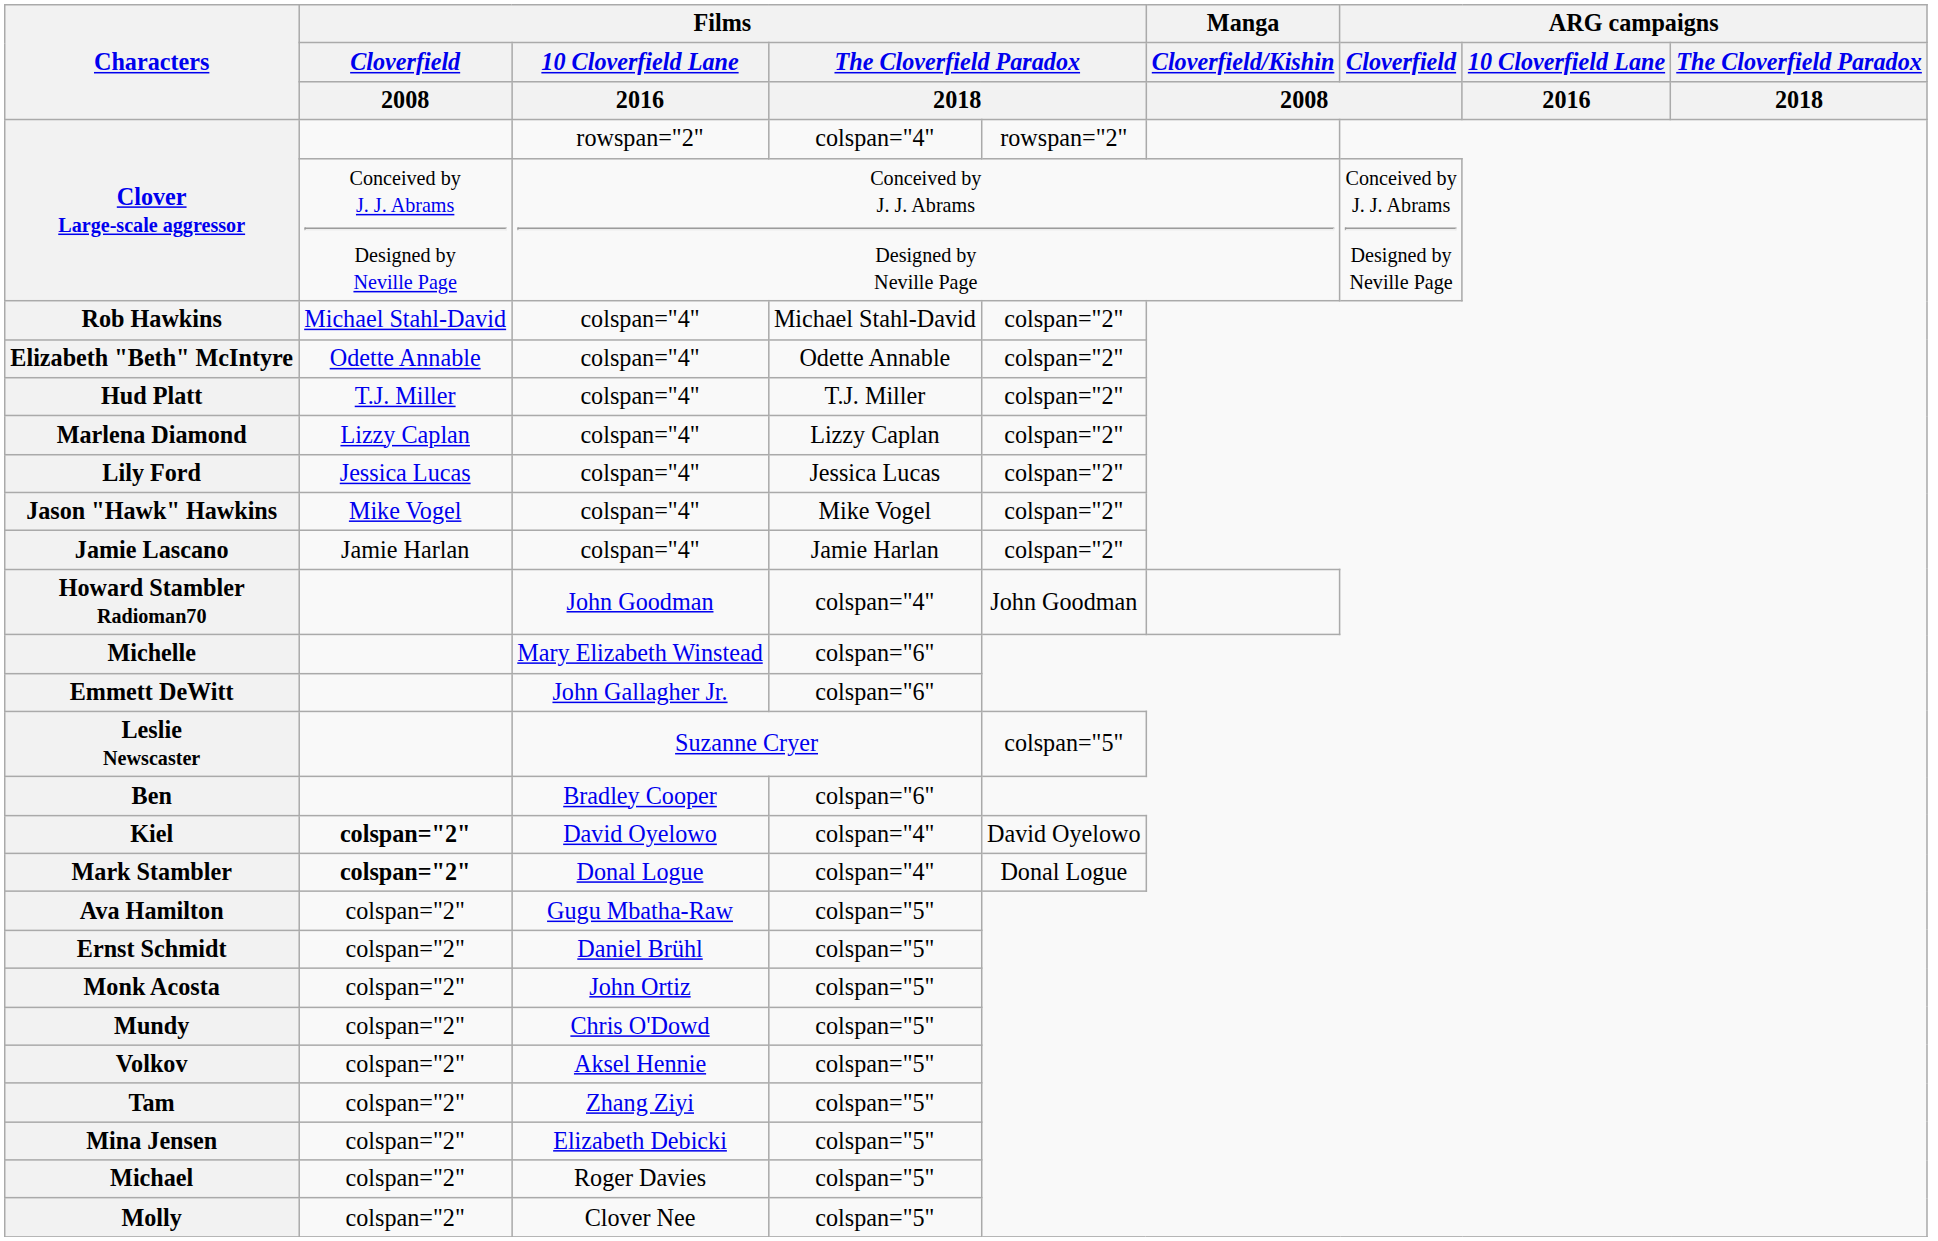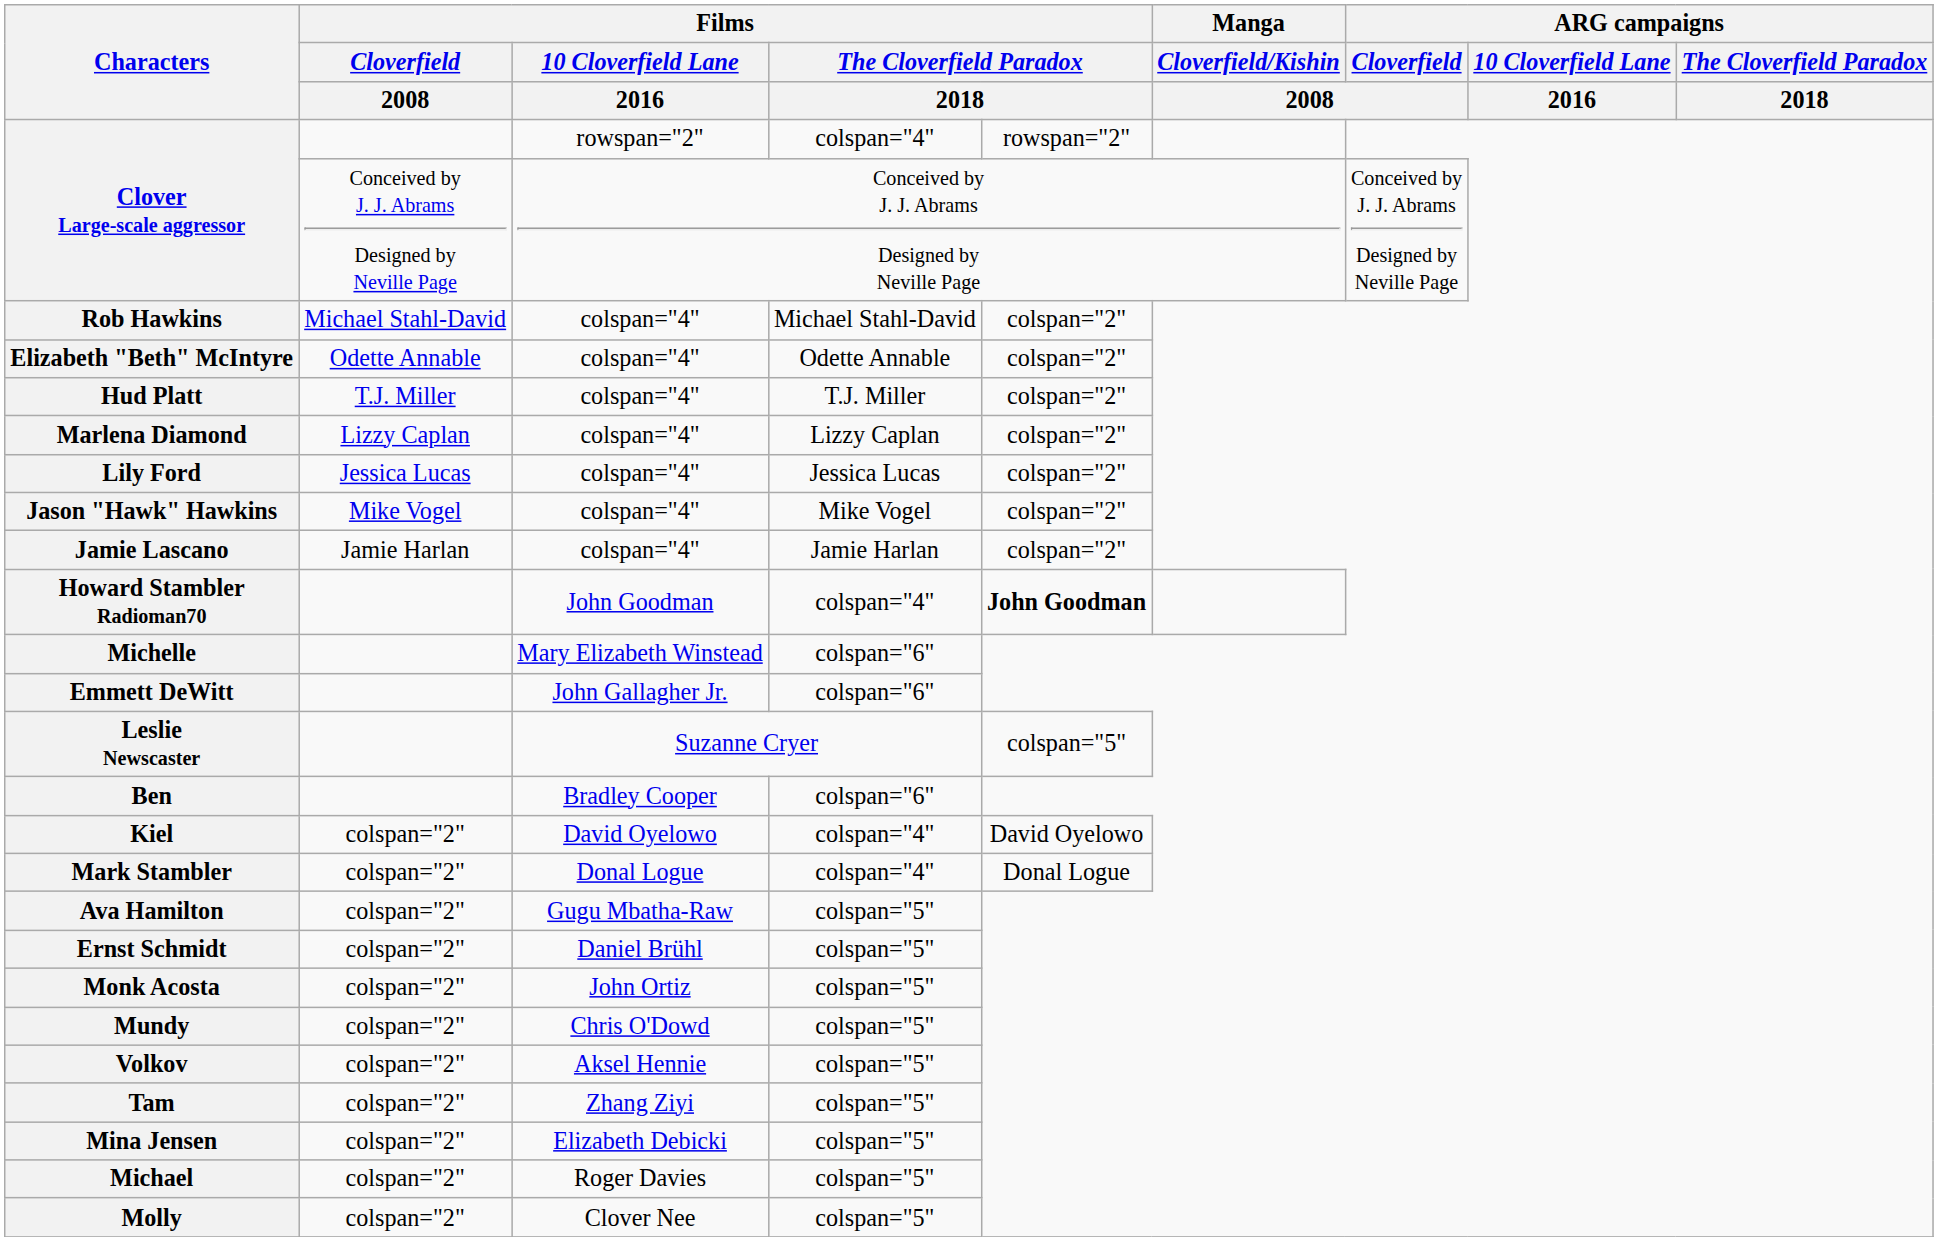(1064, 601) normal -> (1067, 601) bold
(405, 834) bold -> (405, 834) normal
(405, 872) bold -> (405, 872) normal
